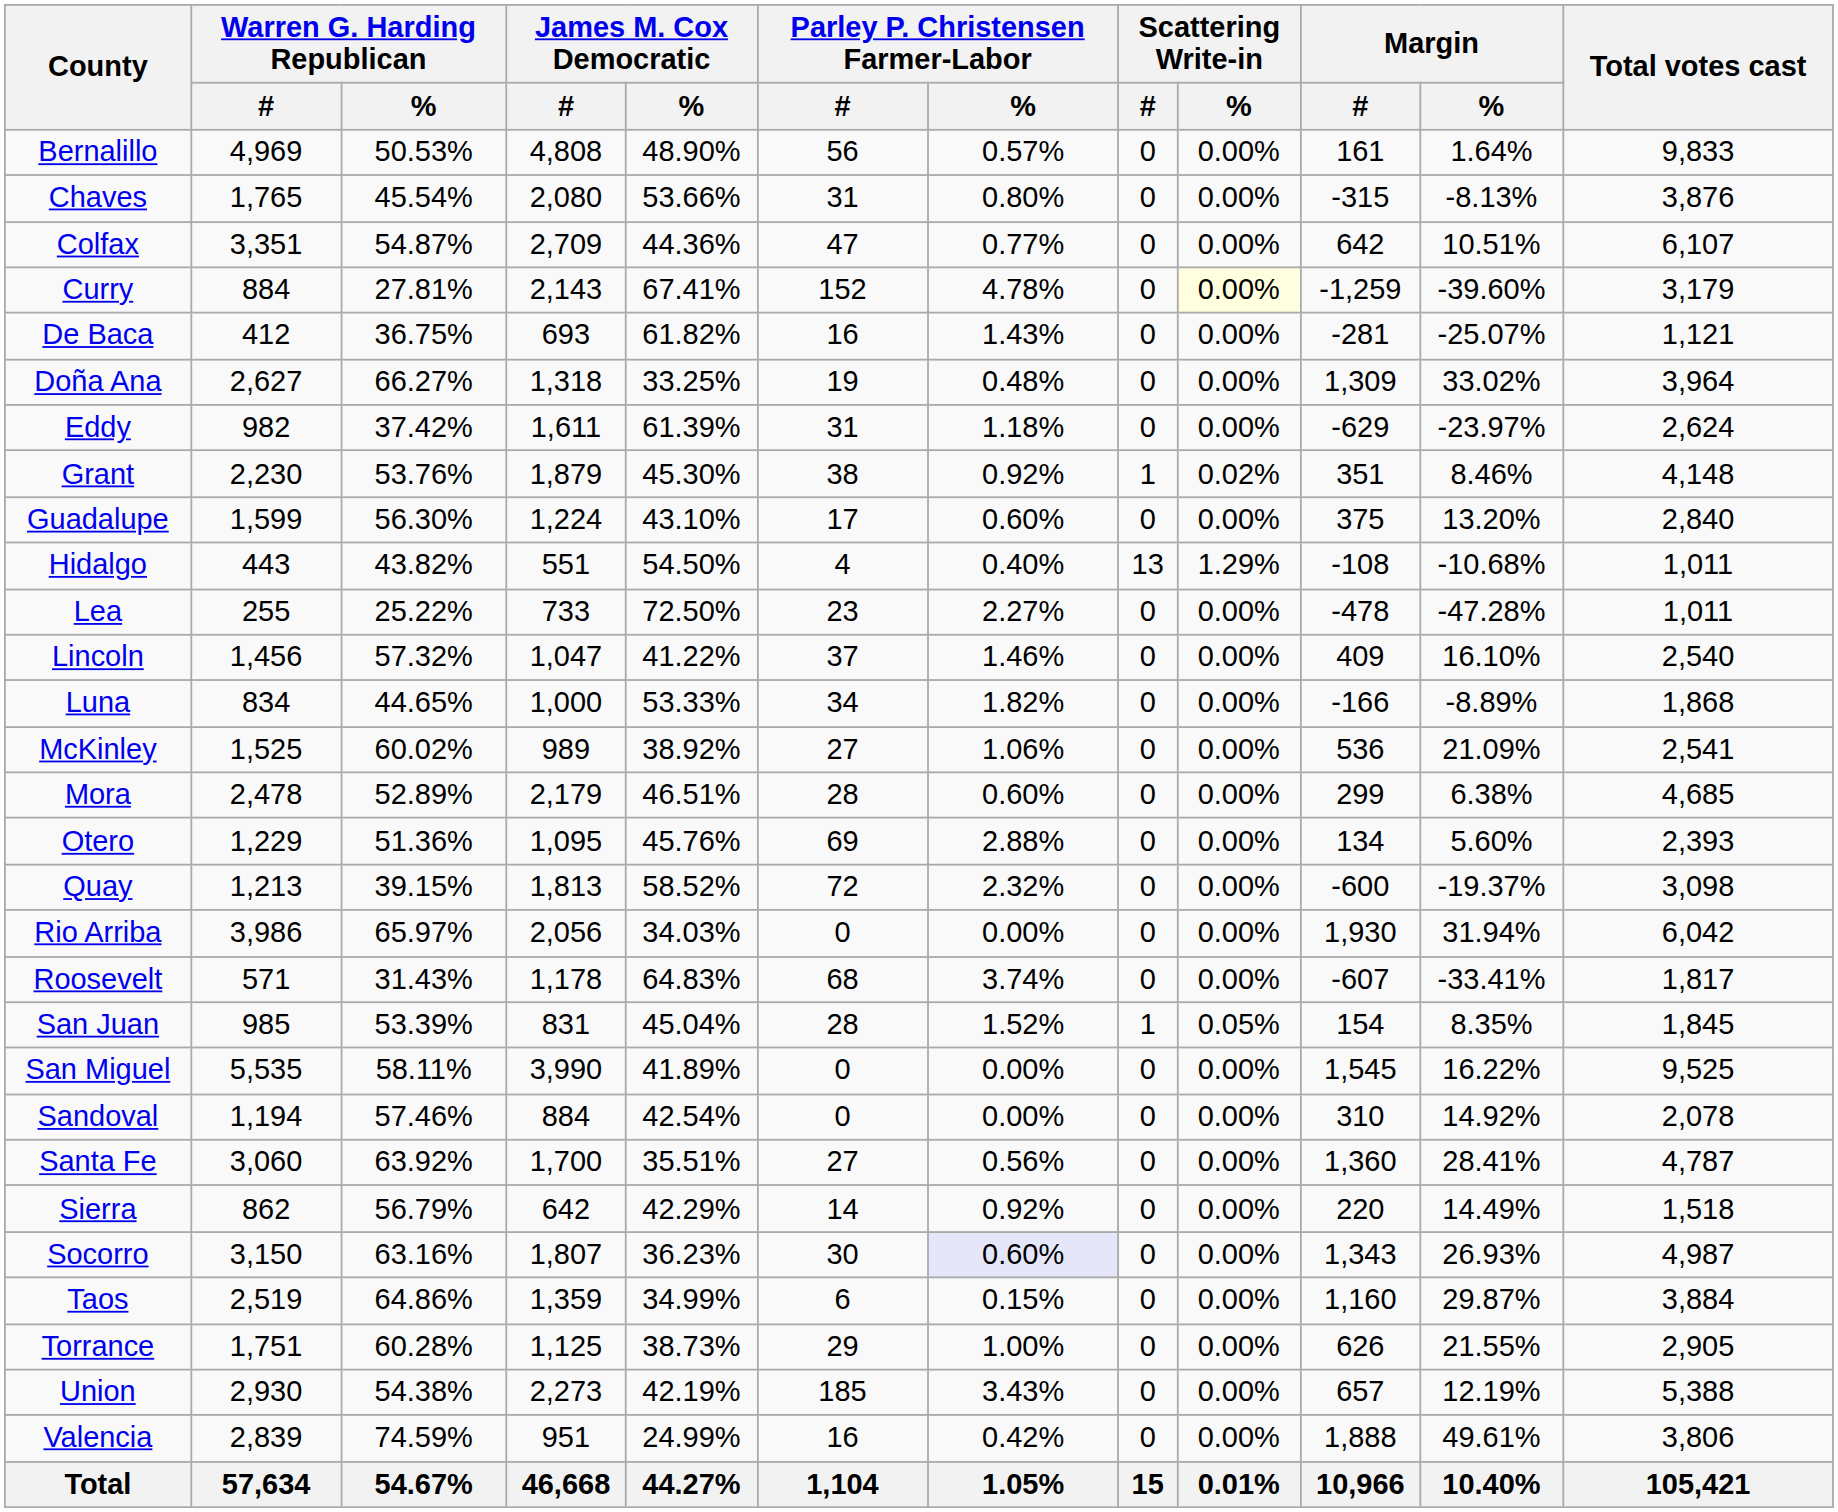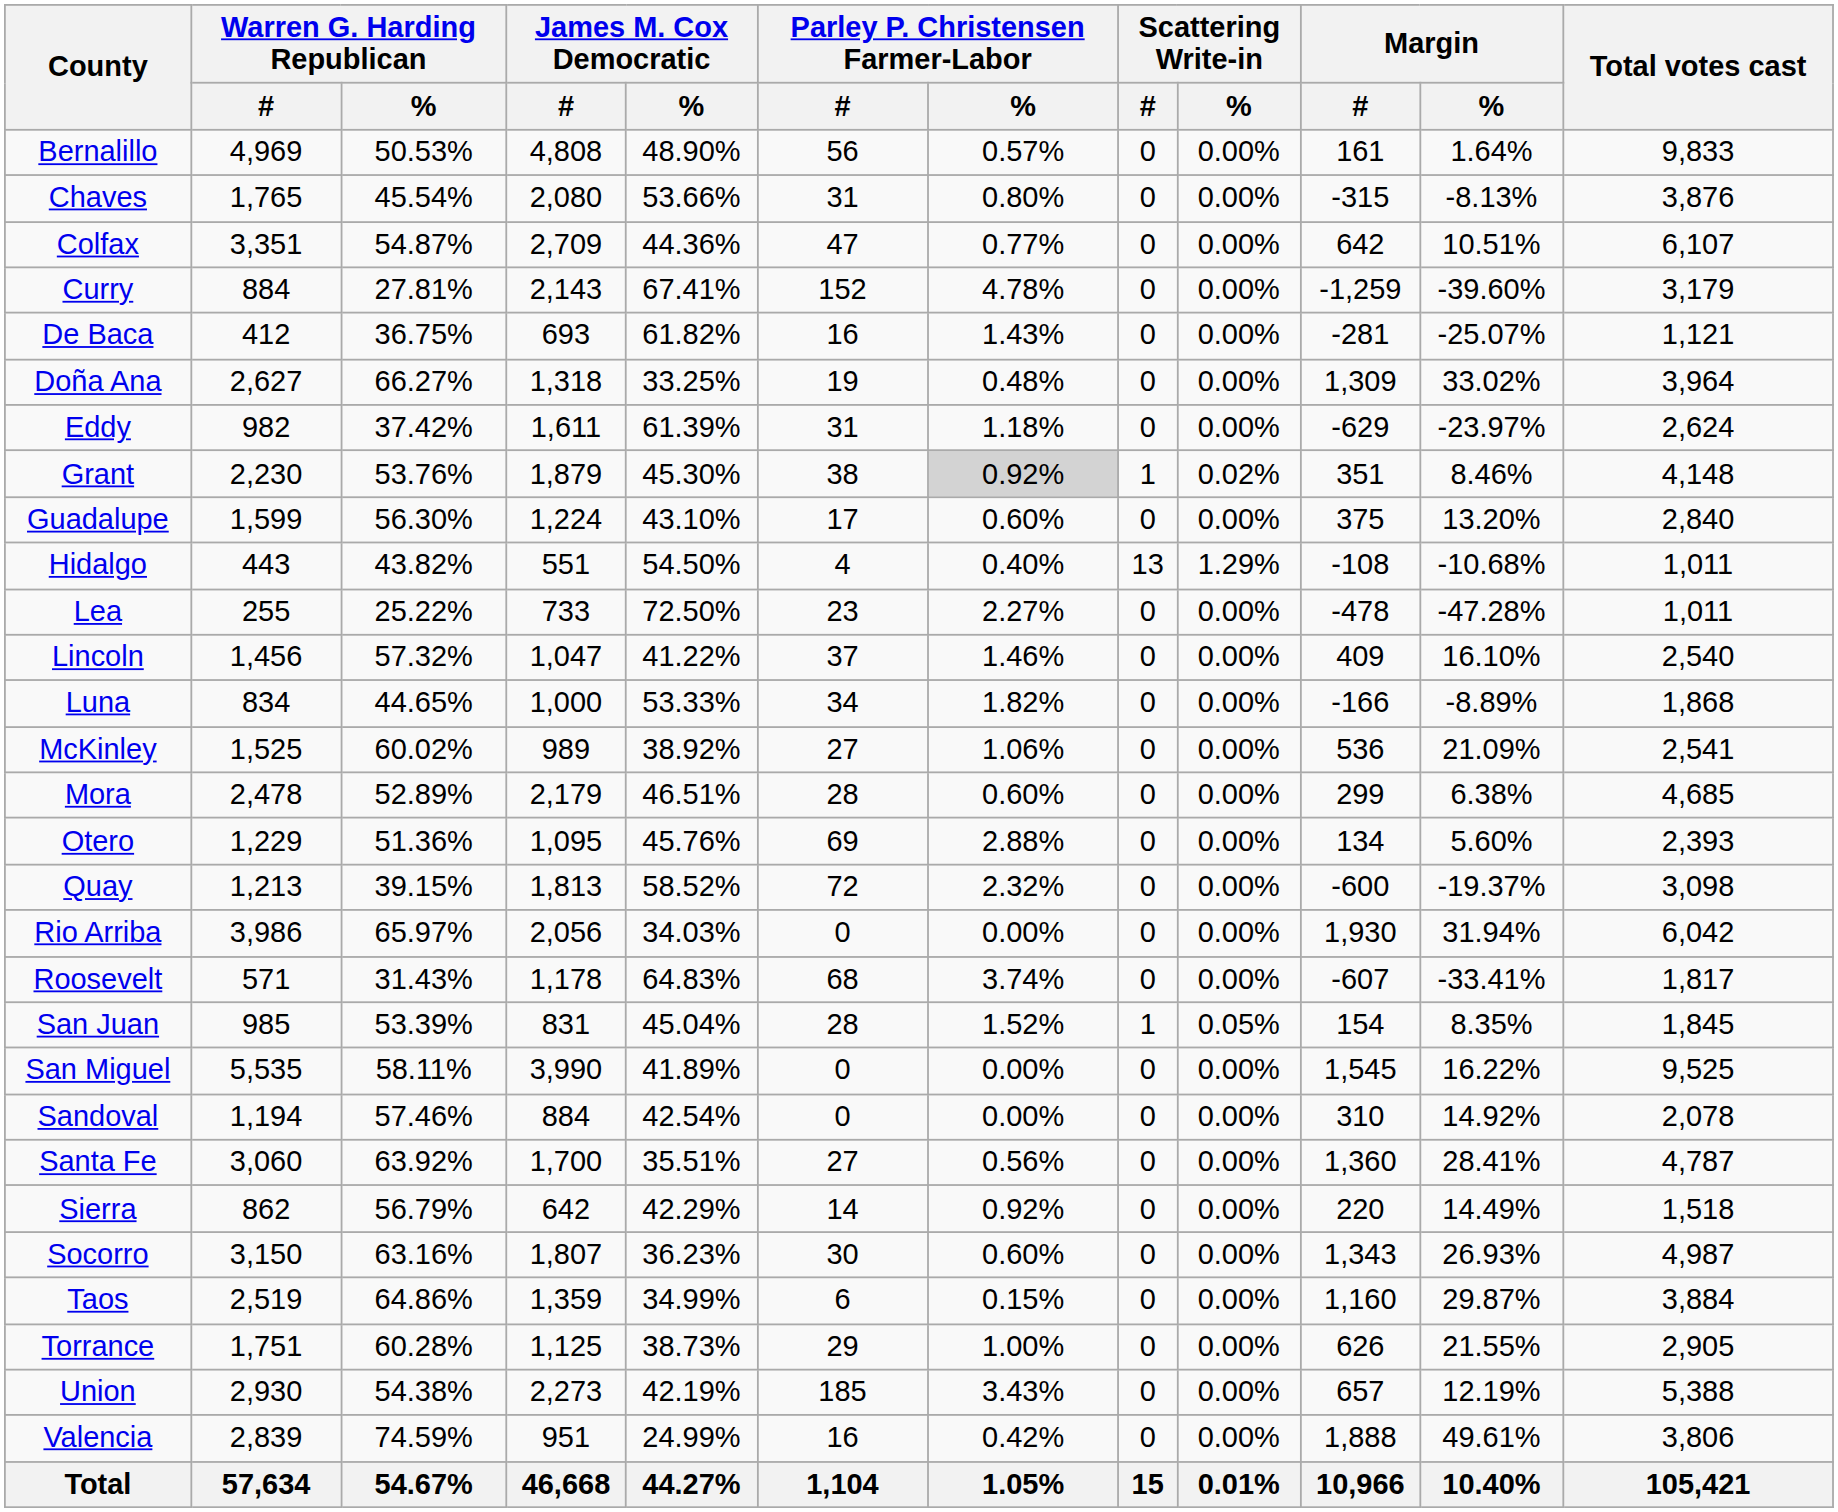(1239, 289) lightyellow background -> (1239, 289) no background
(1023, 473) no background -> (1023, 473) lightgrey background
(1023, 1254) lavender background -> (1023, 1254) no background
